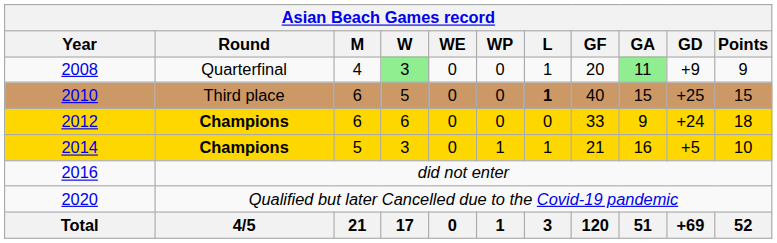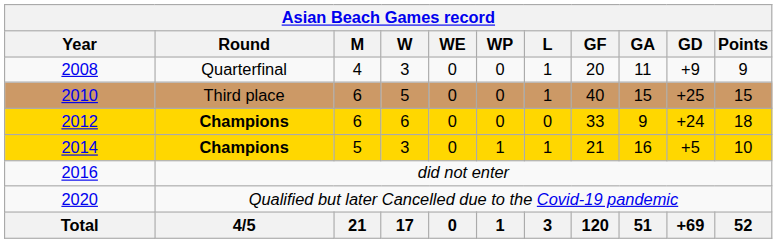(405, 70) lightgreen background -> (405, 70) no background
(643, 70) lightgreen background -> (643, 70) no background
(548, 96) bold -> (548, 96) normal
